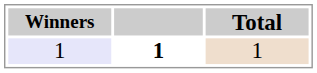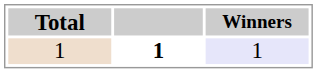columns swapped: (257, 21) <-> (60, 22)
